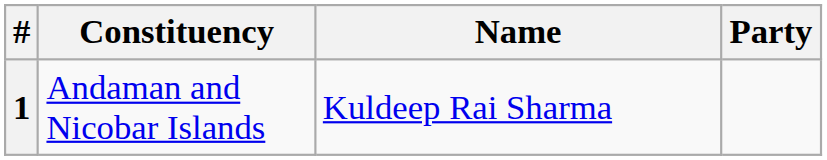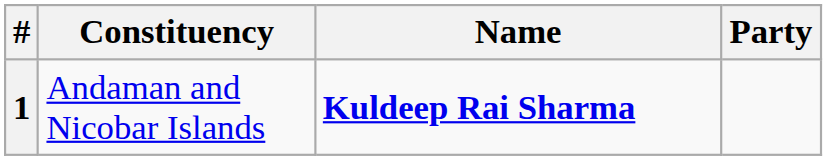(467, 106) normal -> (479, 106) bold
